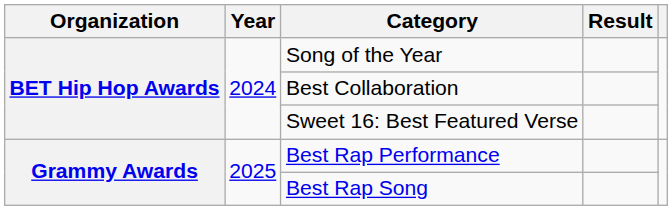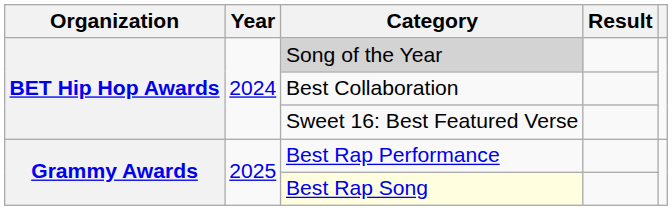(364, 54) no background -> (364, 54) lightgrey background
(357, 188) no background -> (357, 188) lightyellow background
